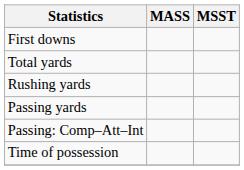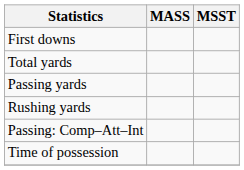rows swapped: (49, 84) <-> (47, 107)
